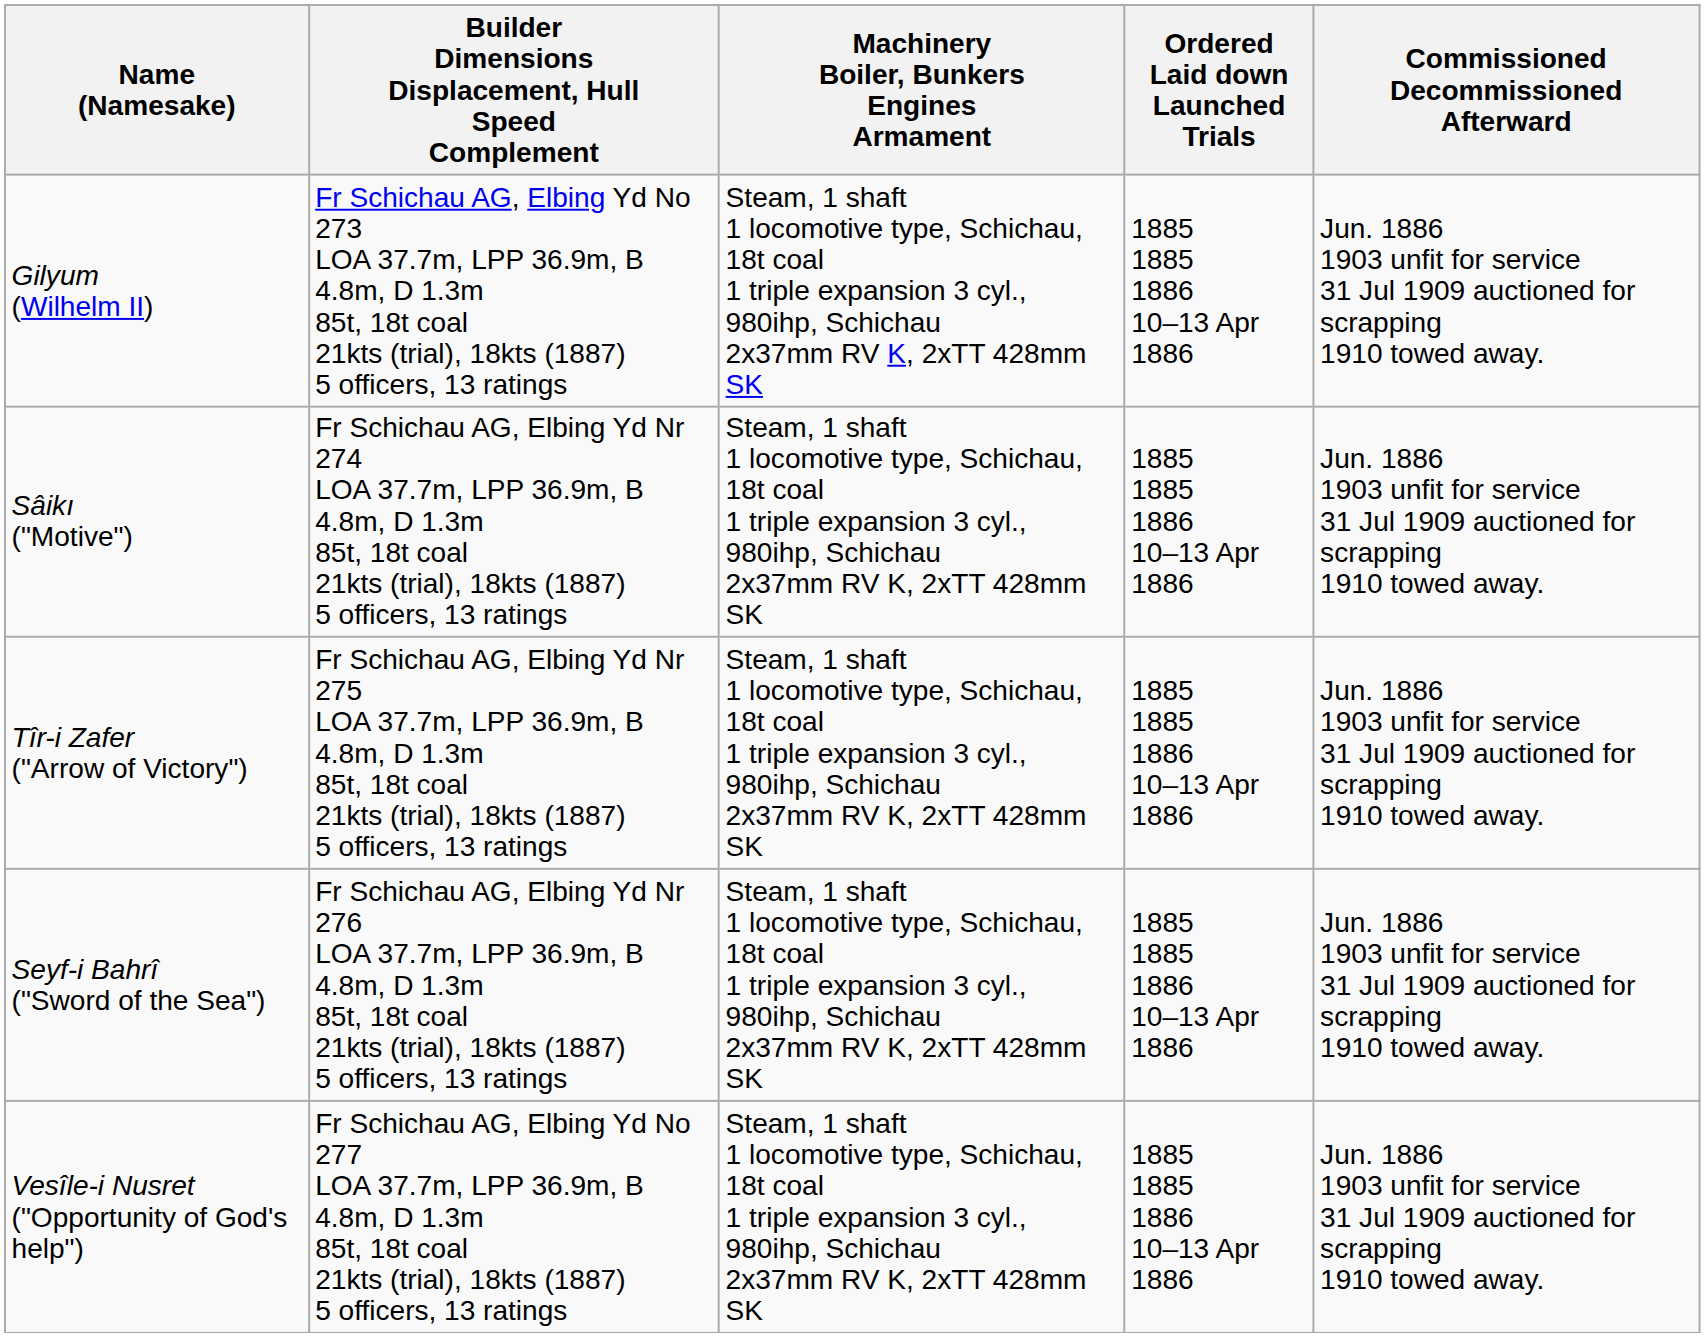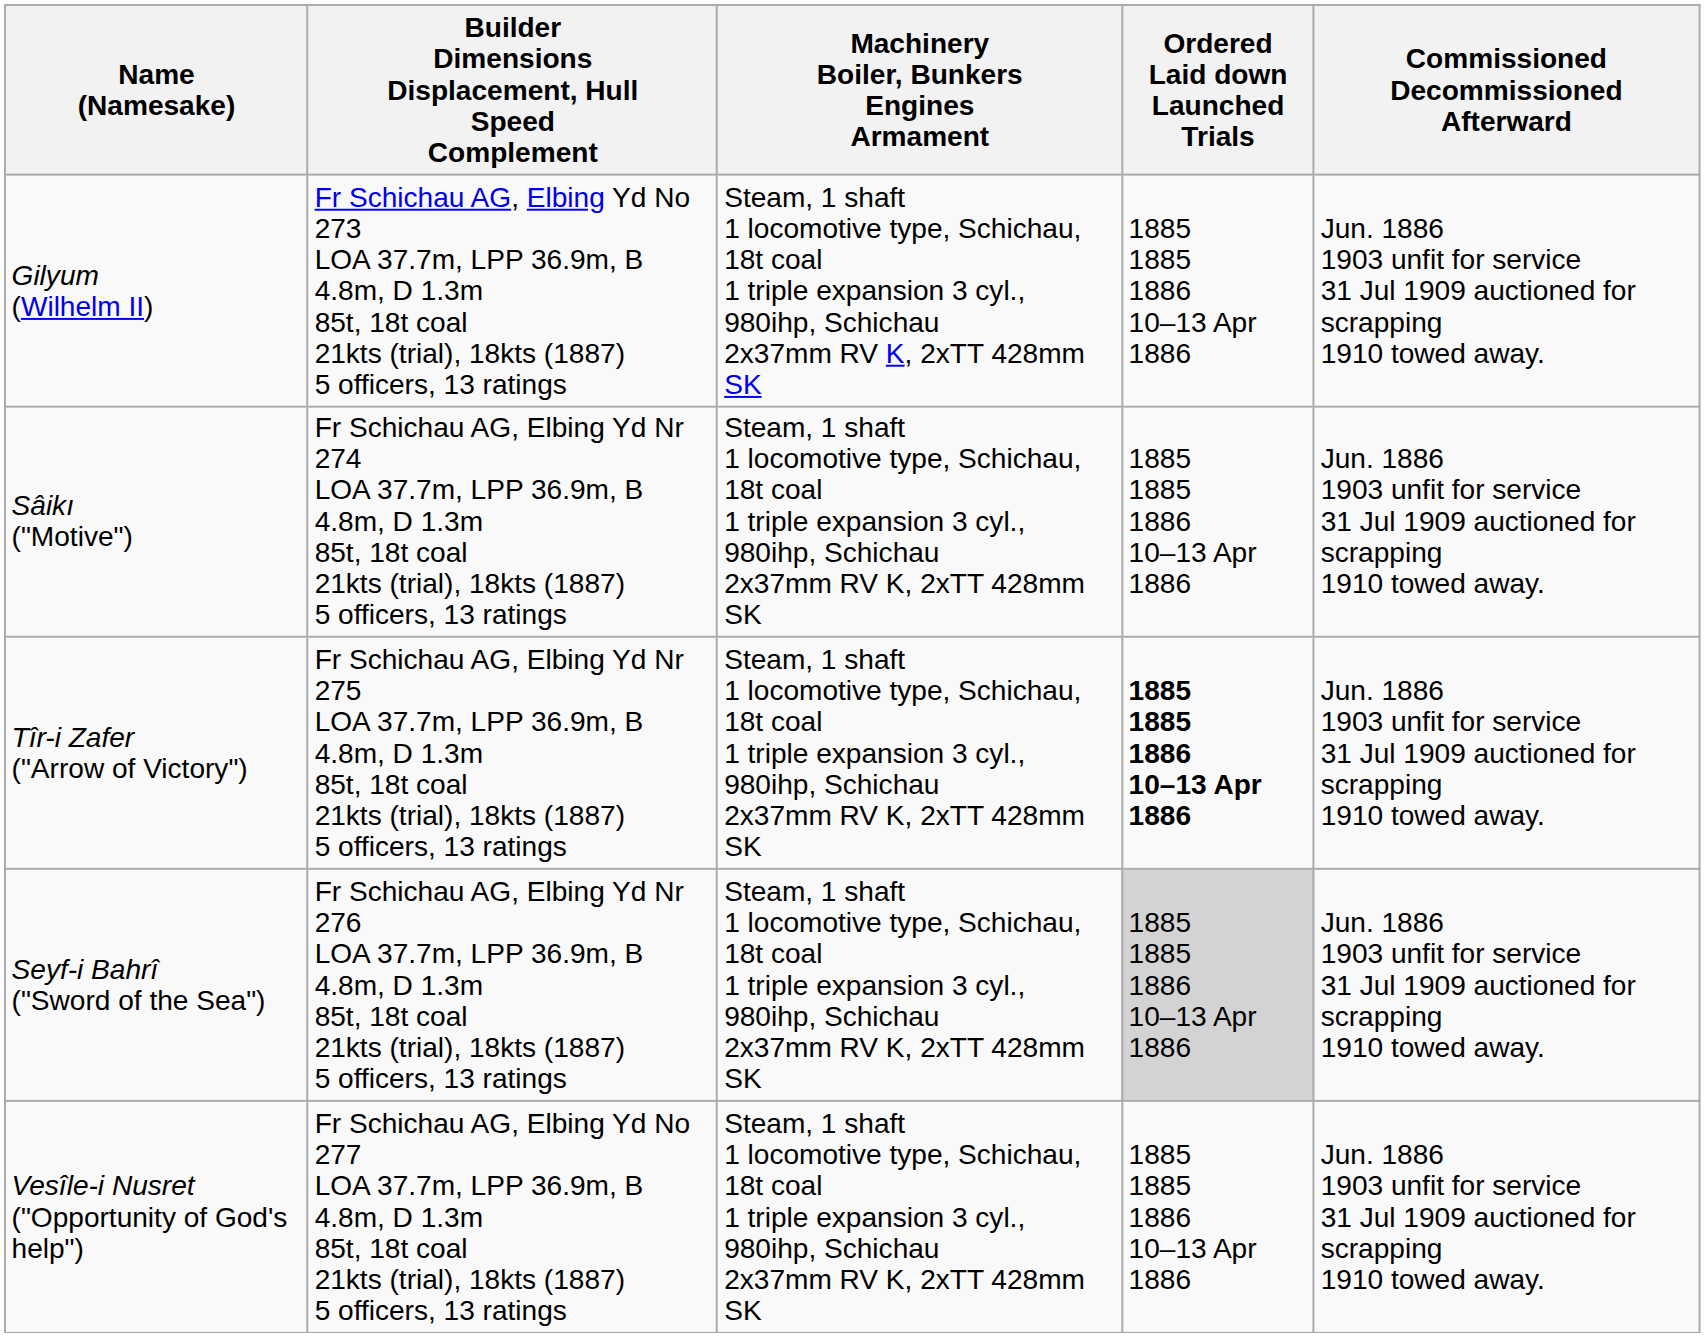(1195, 753) normal -> (1195, 753) bold
(1195, 985) no background -> (1193, 985) lightgrey background
